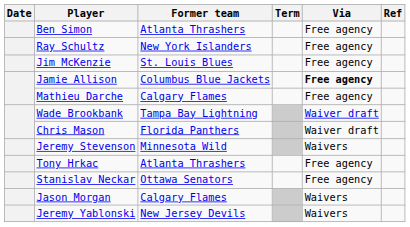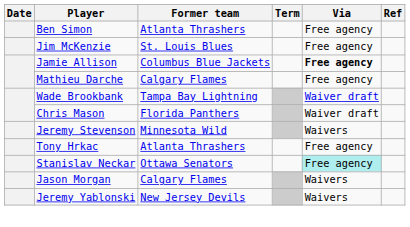- row: (70, 46)
(339, 180) no background -> (339, 163) paleturquoise background
